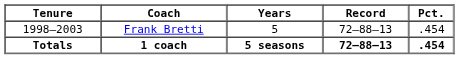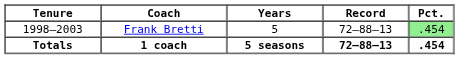(431, 29) no background -> (431, 29) lightgreen background
